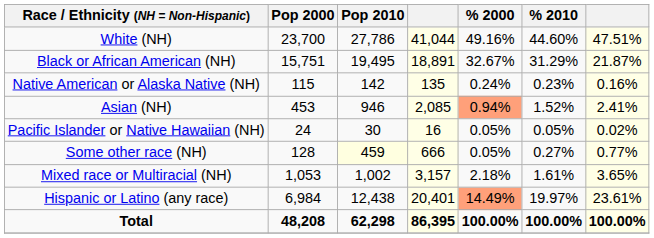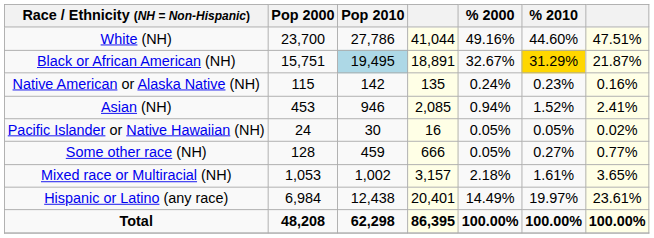(373, 61) no background -> (373, 61) lightblue background
(554, 61) no background -> (554, 61) gold background
(490, 107) lightsalmon background -> (490, 107) no background
(373, 152) lightyellow background -> (373, 152) no background
(490, 198) lightsalmon background -> (490, 198) no background
